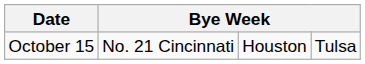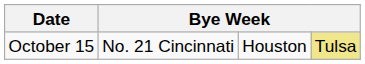(336, 46) no background -> (336, 46) khaki background
